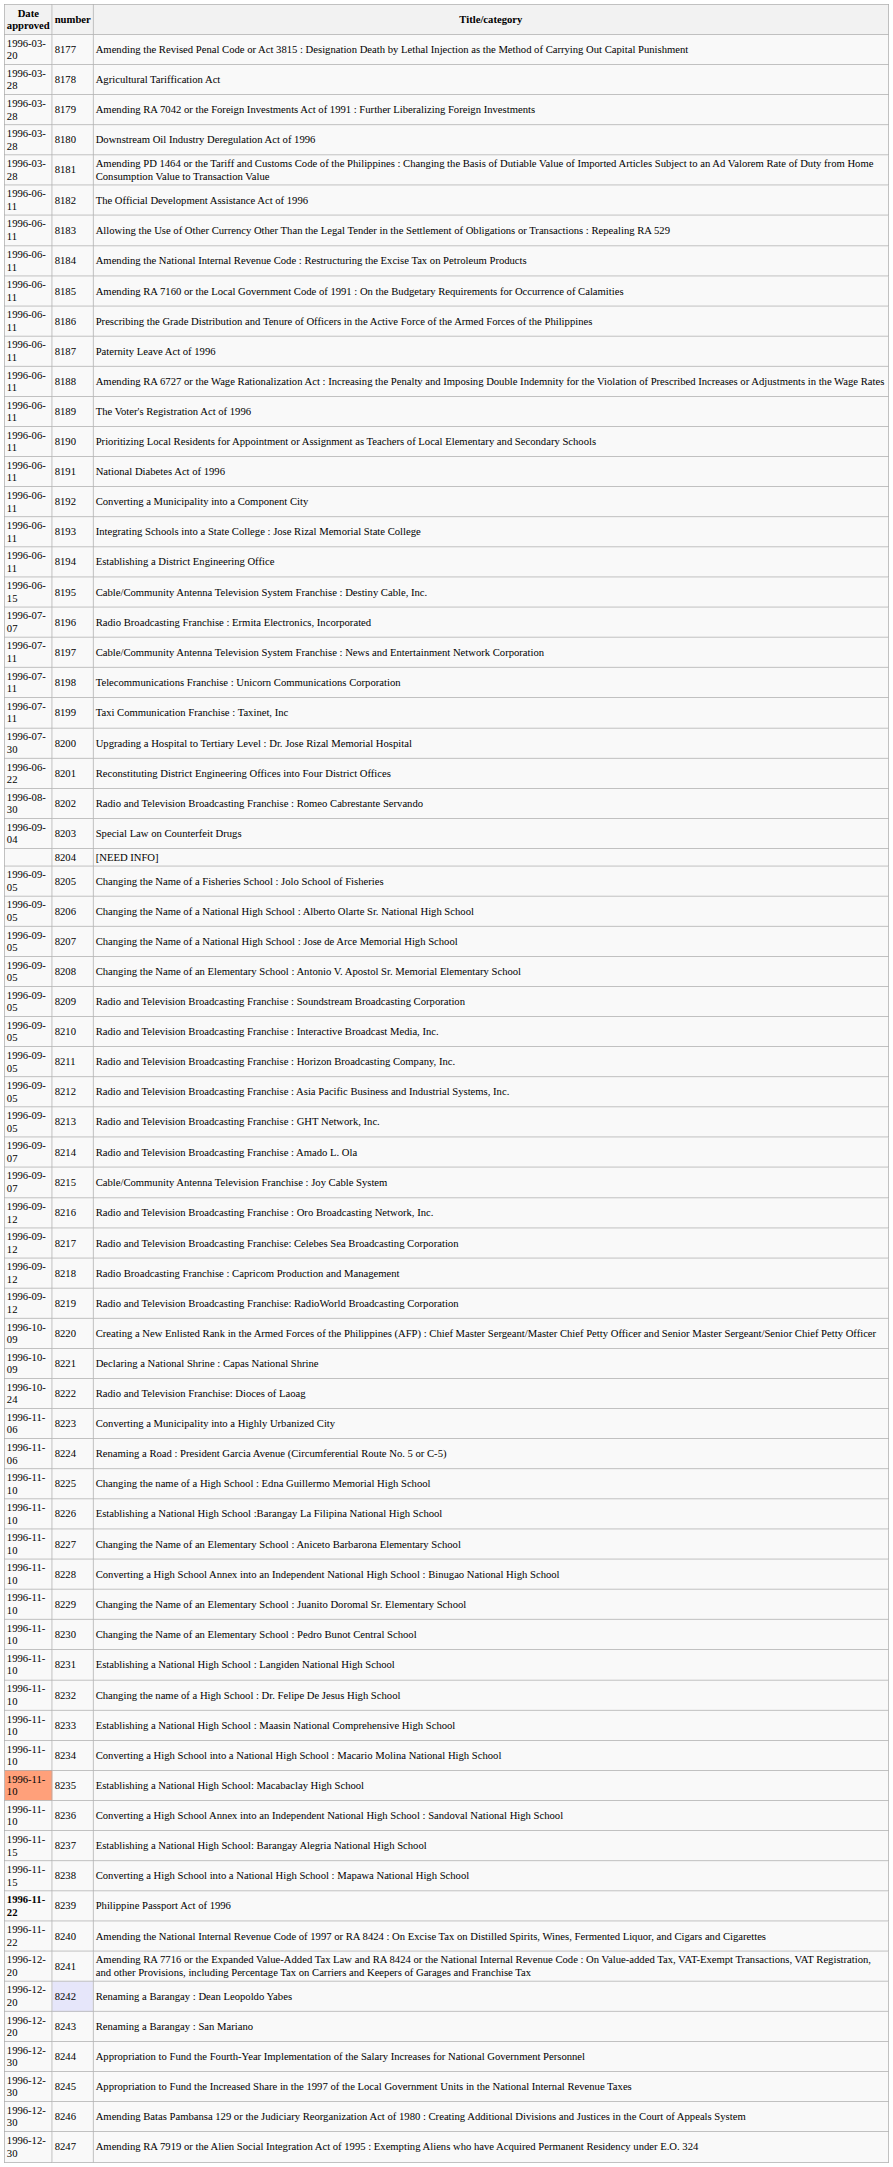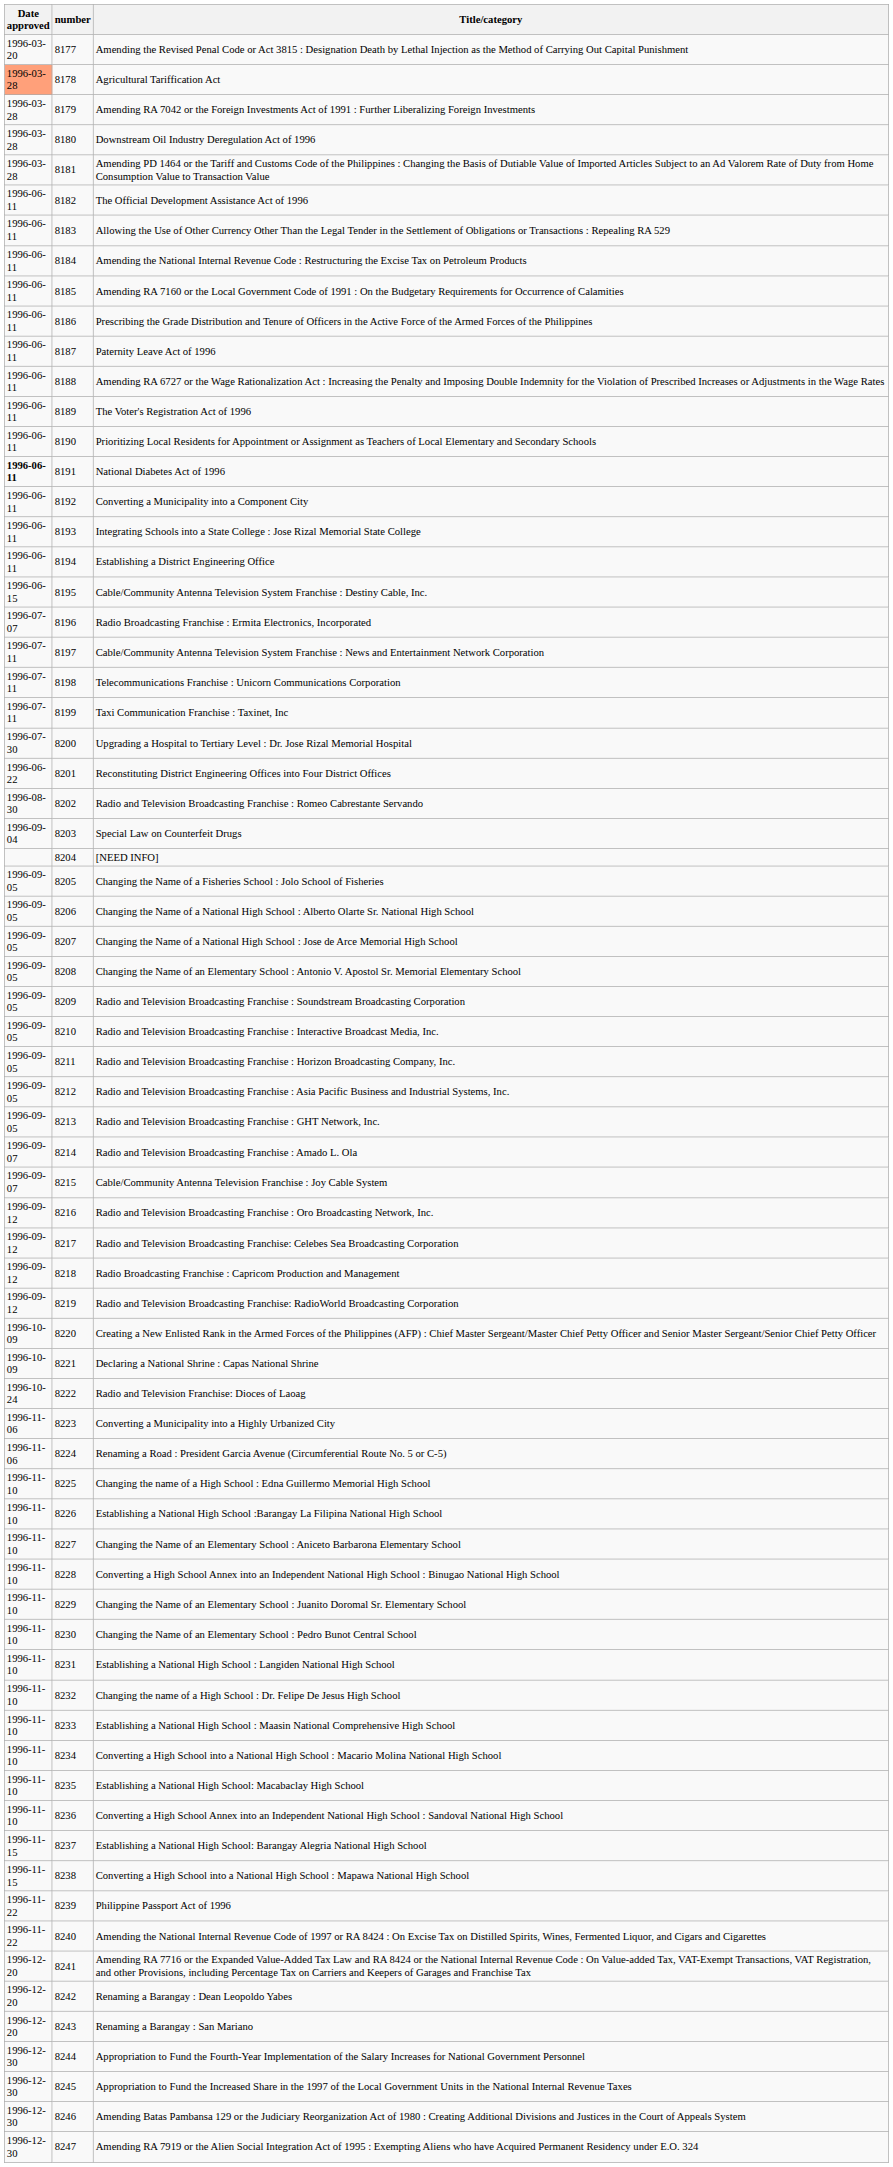(26, 80) no background -> (26, 80) lightsalmon background
(26, 471) normal -> (26, 471) bold
(26, 1785) lightsalmon background -> (26, 1785) no background
(26, 1906) bold -> (26, 1906) normal
(65, 1996) lavender background -> (65, 1996) no background
